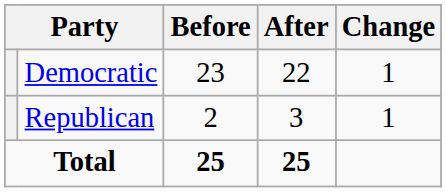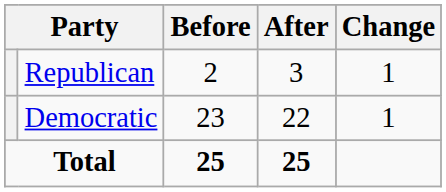rows swapped: (91, 72) <-> (89, 117)
